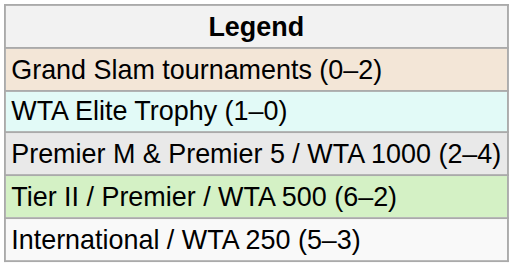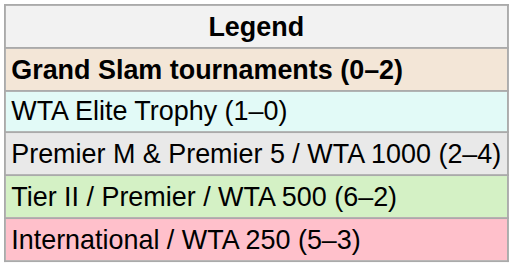(197, 69) normal -> (207, 69) bold
(186, 239) no background -> (186, 239) pink background
